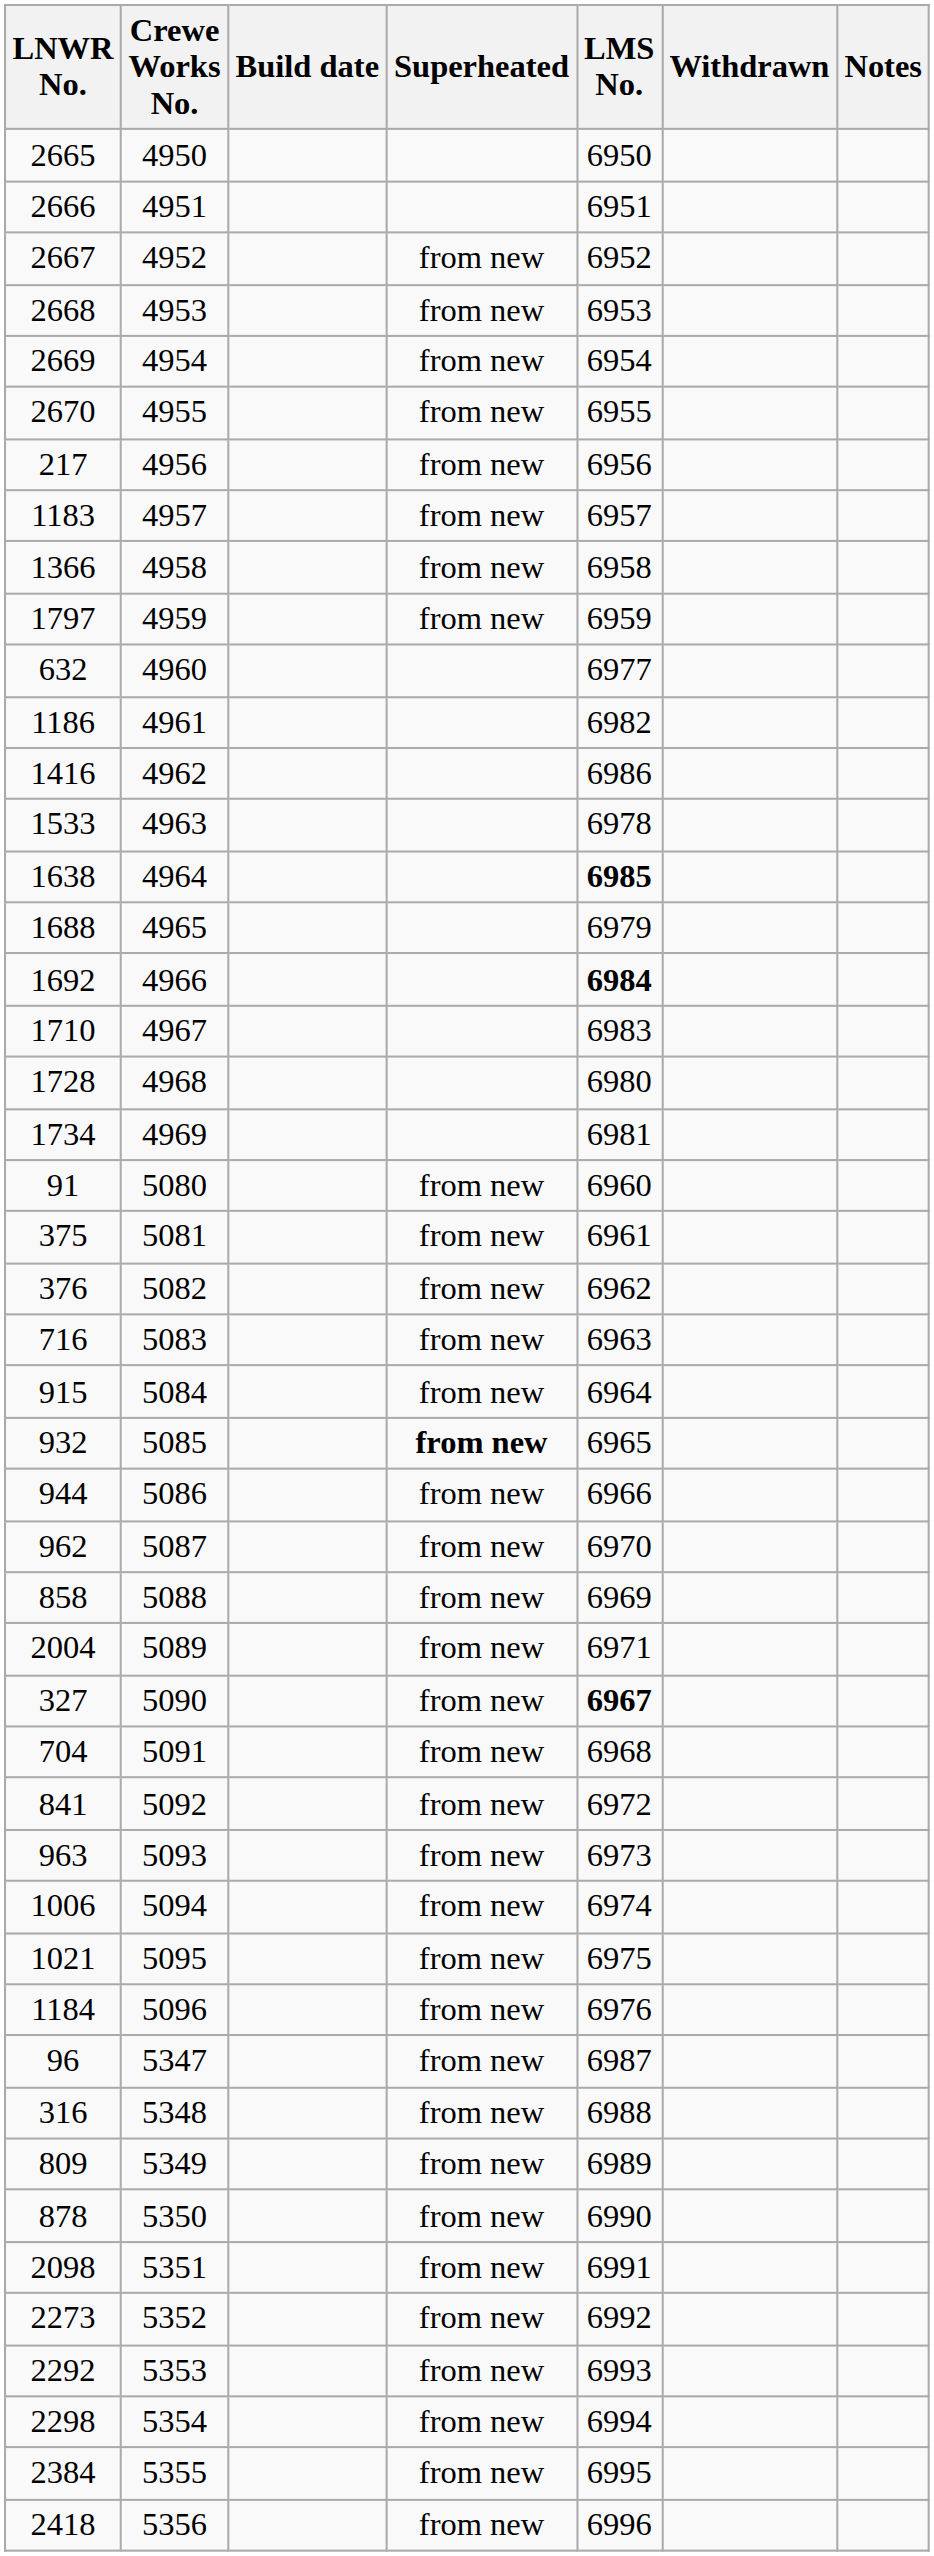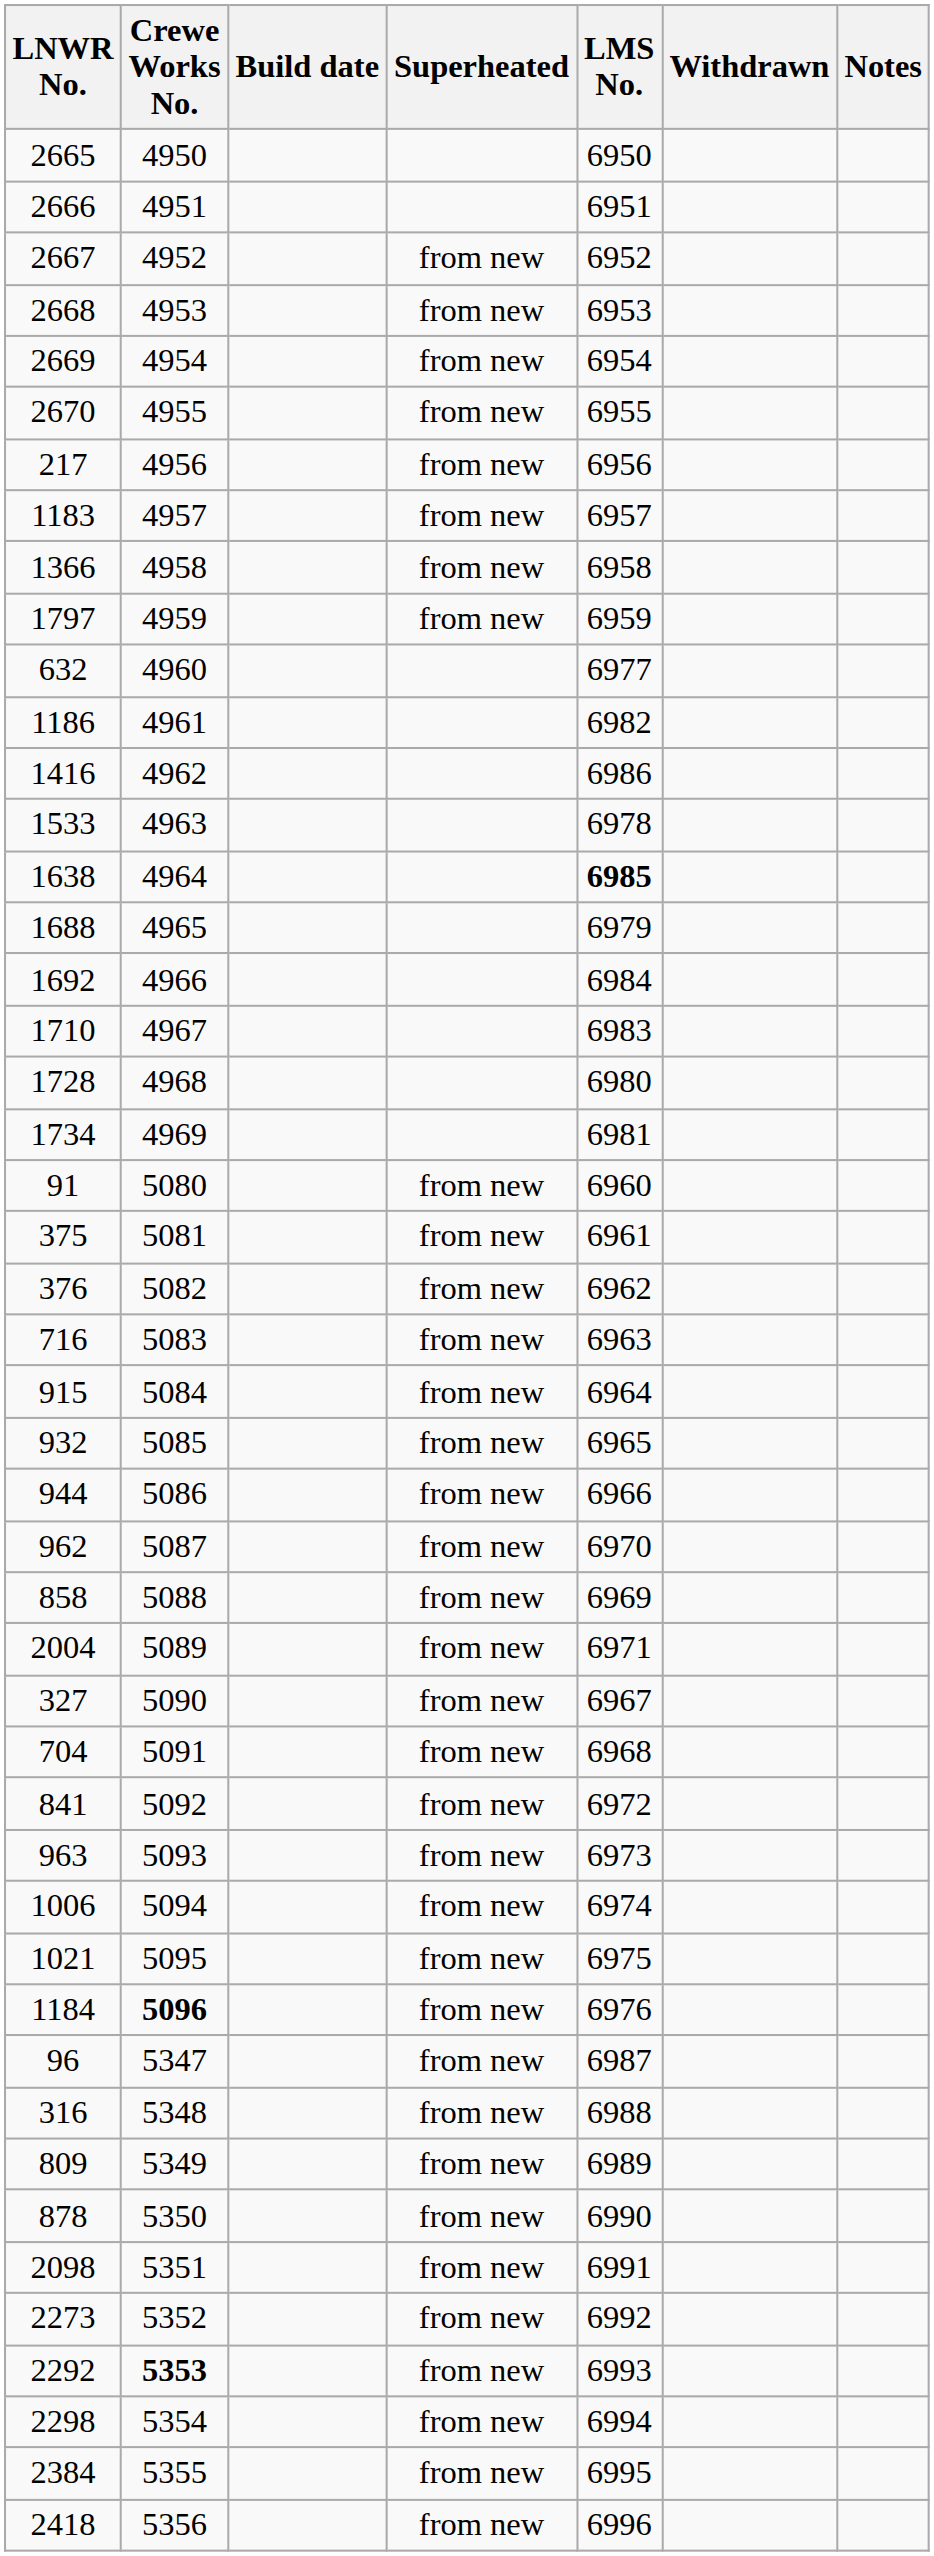(619, 979) bold -> (619, 979) normal
(482, 1442) bold -> (482, 1442) normal
(619, 1700) bold -> (619, 1700) normal
(175, 2009) normal -> (175, 2009) bold
(175, 2369) normal -> (175, 2369) bold
